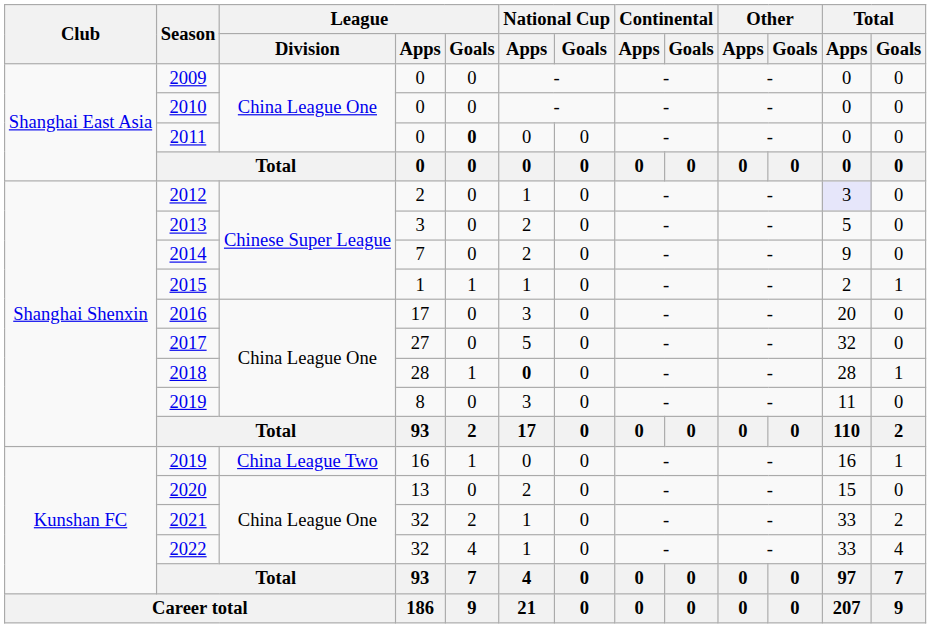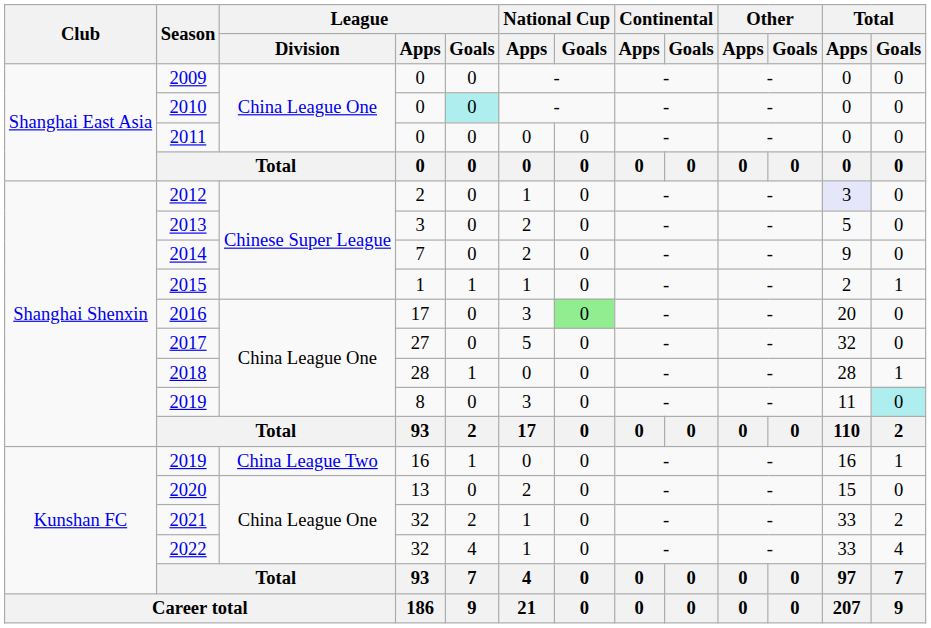(472, 107) no background -> (472, 107) paleturquoise background
(472, 136) bold -> (472, 136) normal
(584, 313) no background -> (584, 313) lightgreen background
(527, 372) bold -> (527, 372) normal
(899, 401) no background -> (899, 401) paleturquoise background
